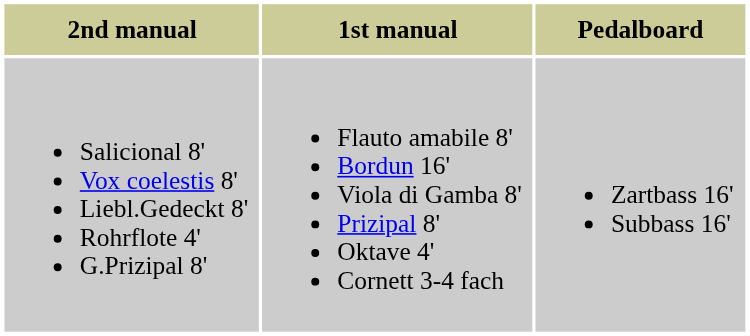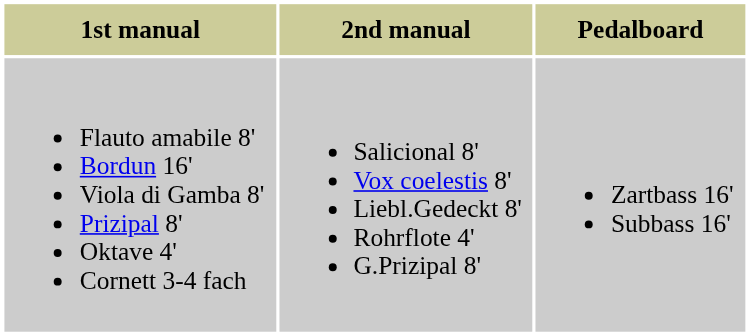columns swapped: (398, 29) <-> (132, 29)
